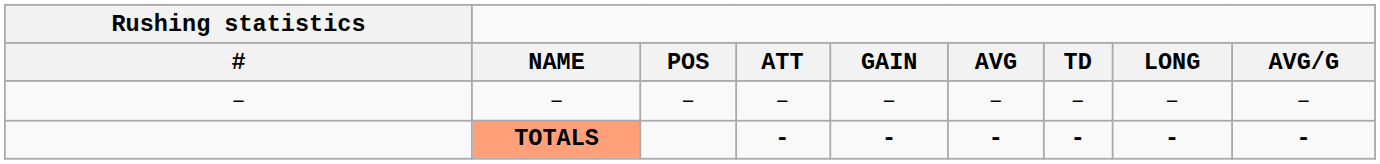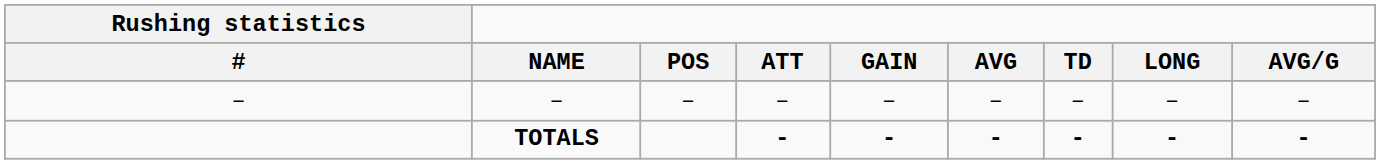(557, 139) lightsalmon background -> (557, 139) no background
